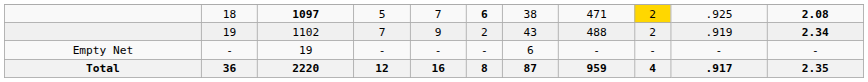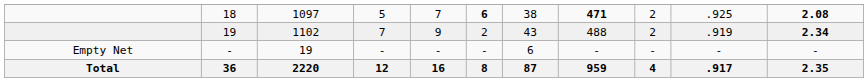(306, 14) bold -> (306, 14) normal
(597, 14) normal -> (597, 14) bold
(653, 14) gold background -> (653, 14) no background
